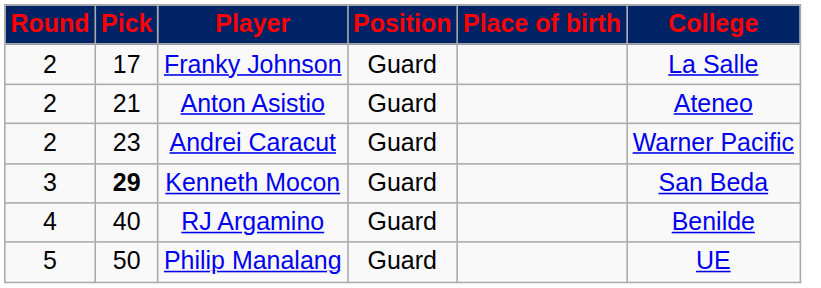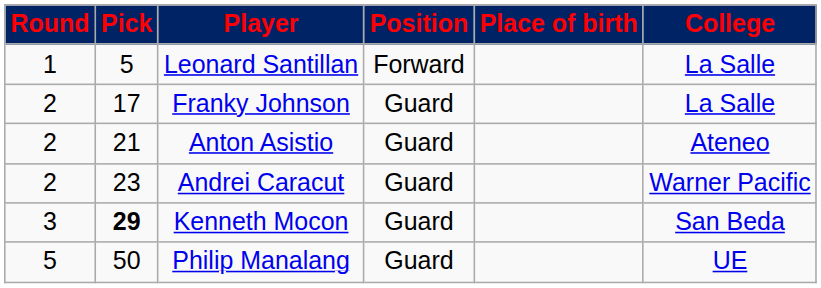+ row: (261, 63)
- row: (253, 222)
